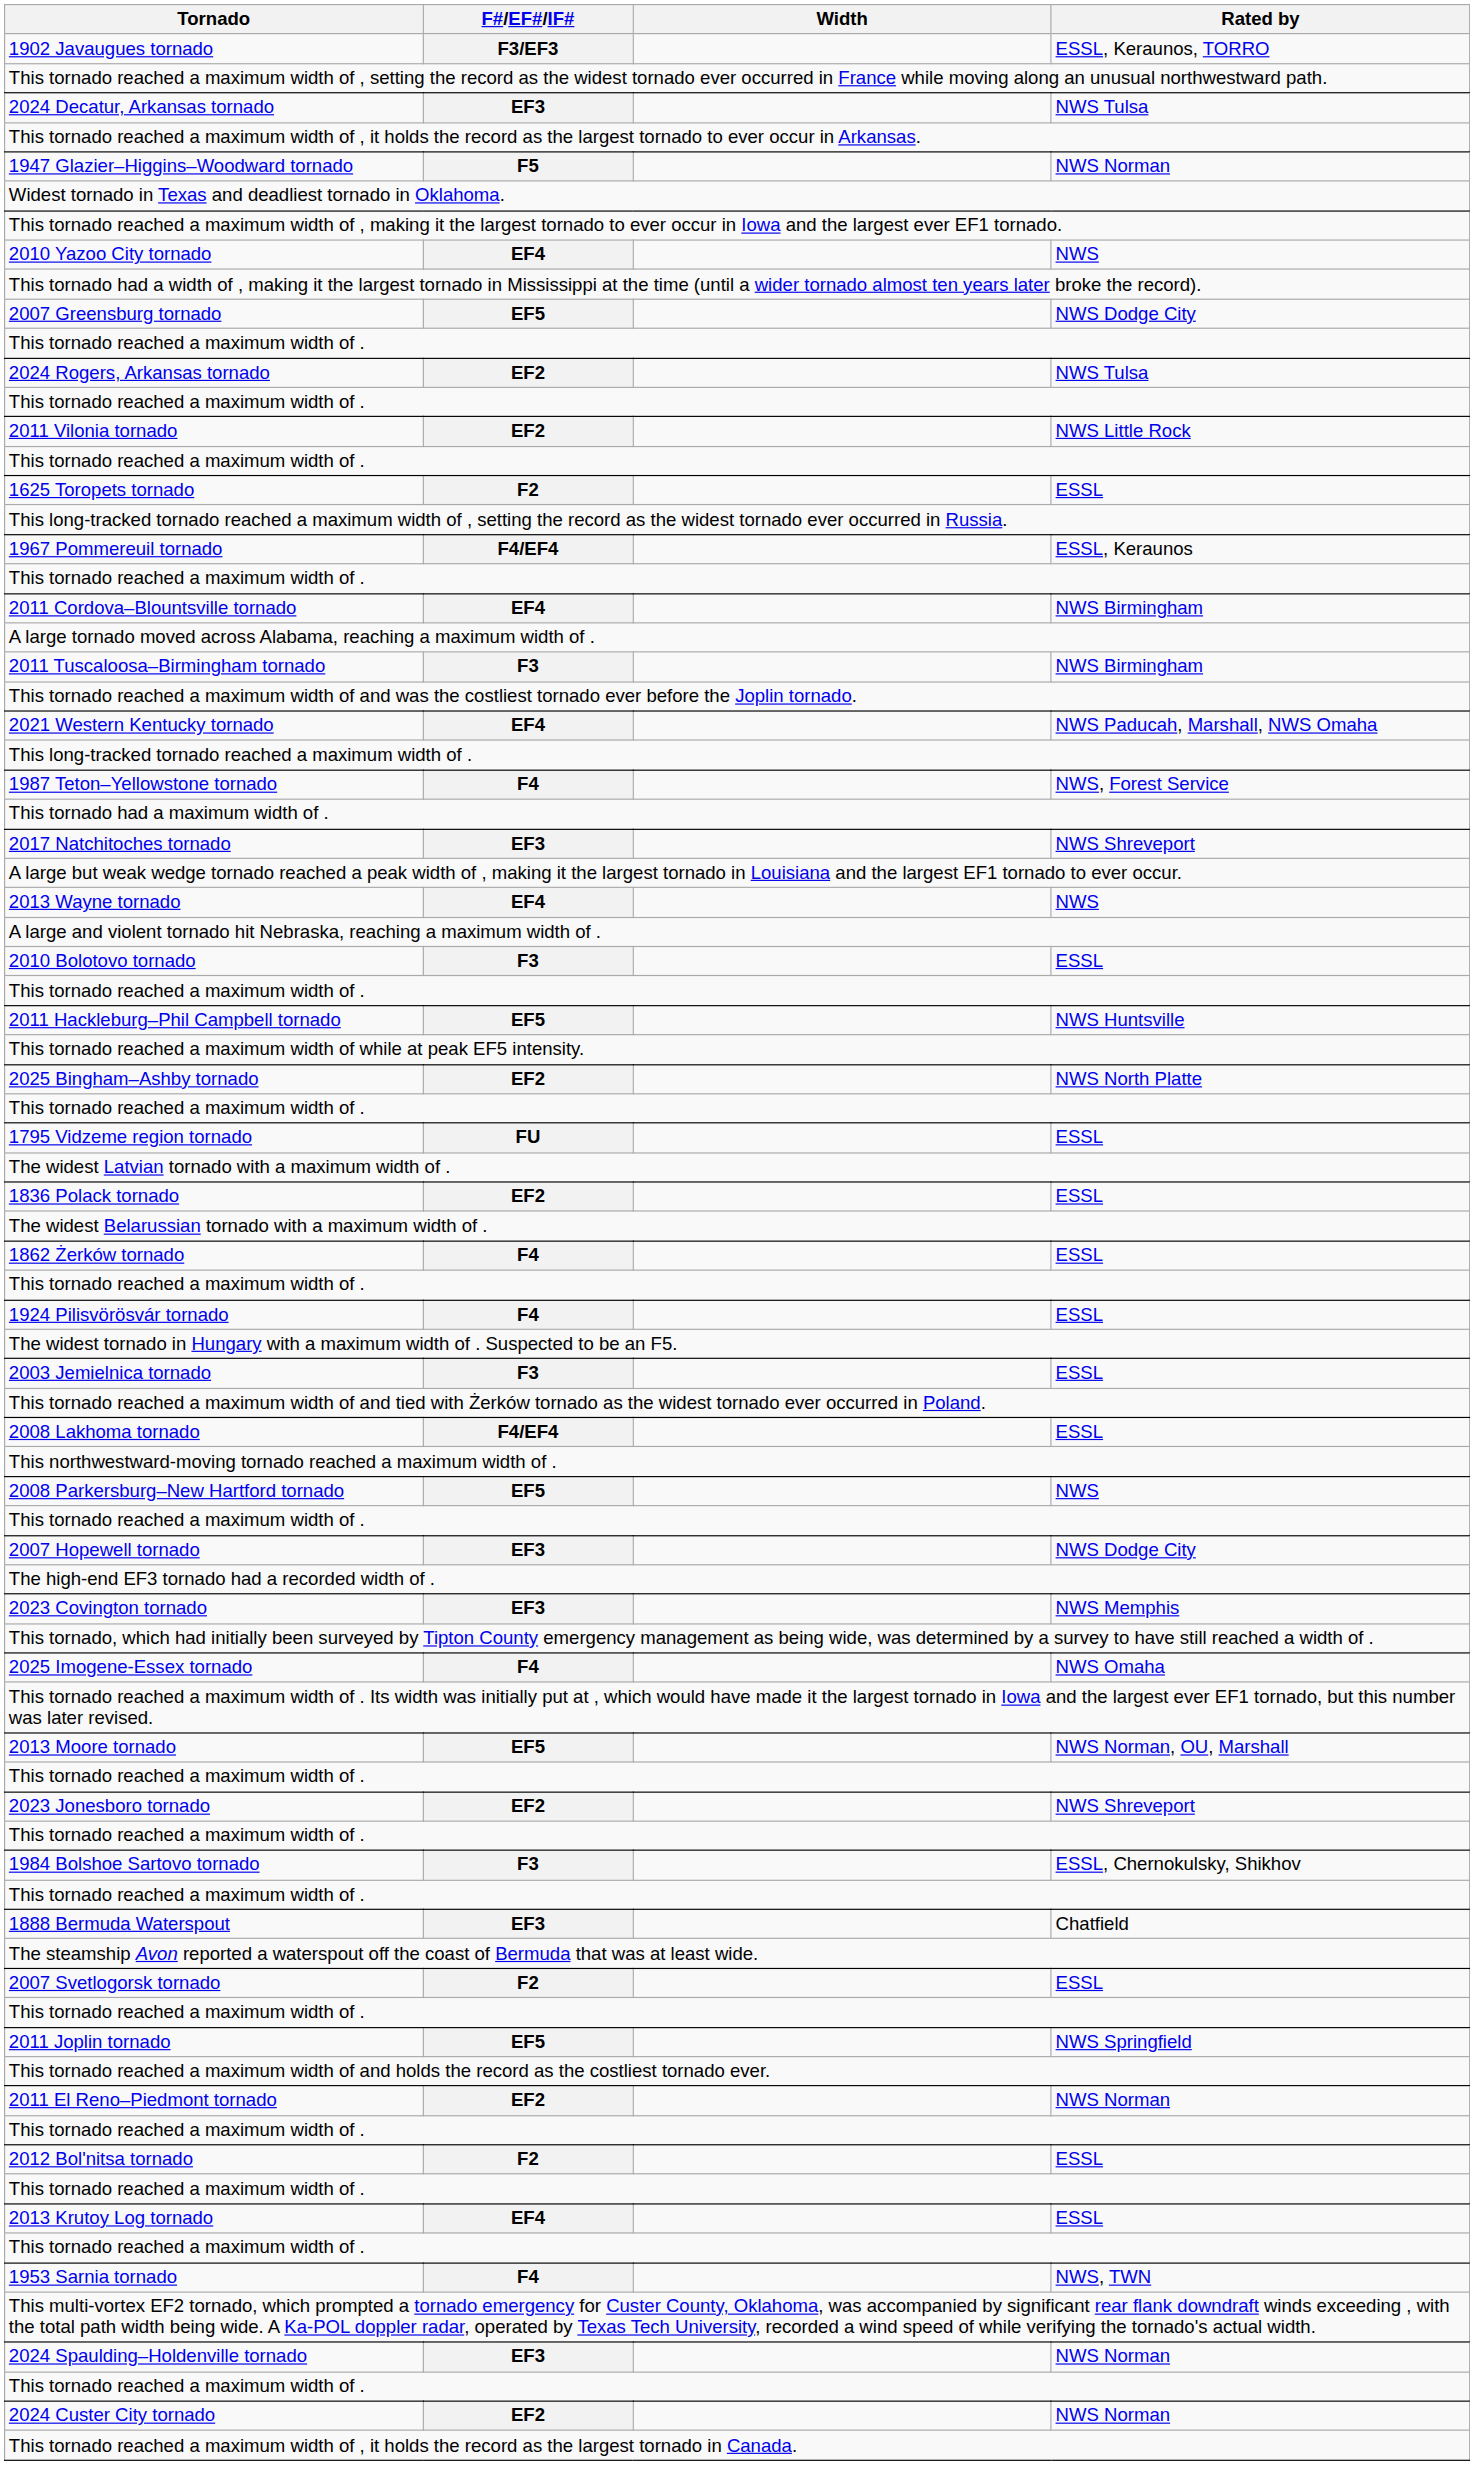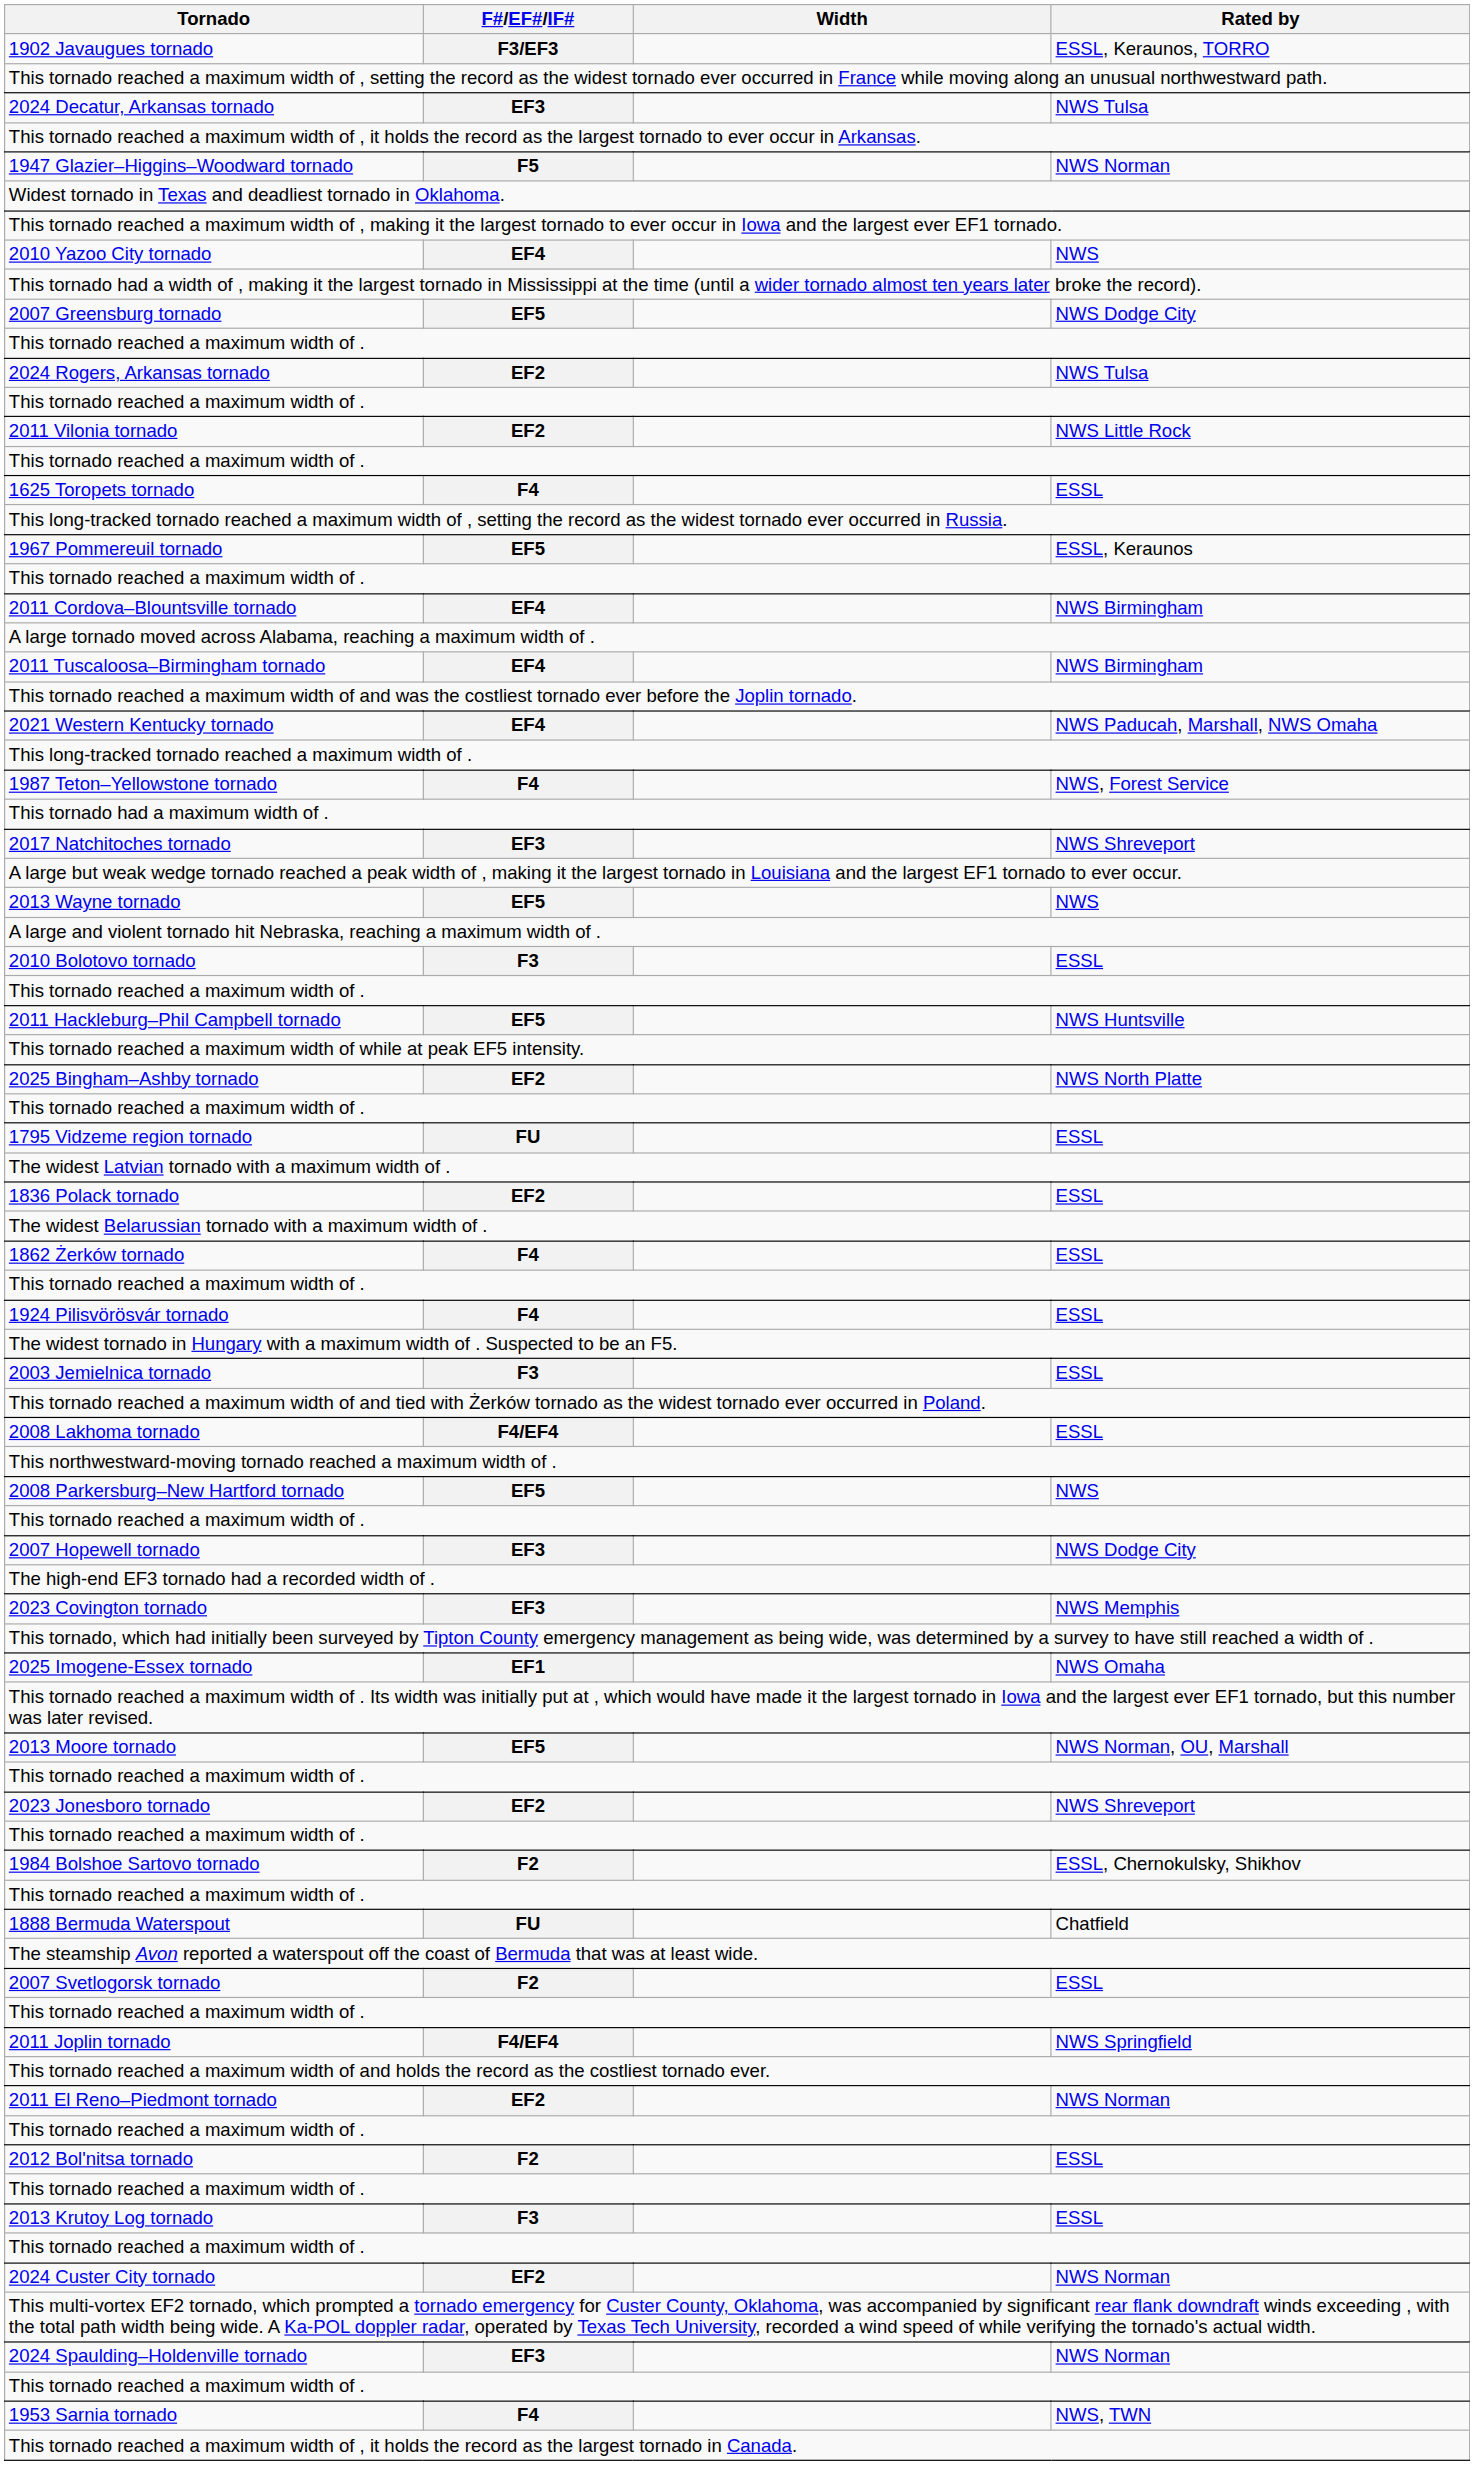(528, 490) F2 -> (528, 490) F4
(528, 549) F4/EF4 -> (528, 549) EF5
(528, 666) F3 -> (528, 666) EF4
(528, 902) EF4 -> (528, 902) EF5
(528, 1667) F4 -> (528, 1667) EF1
(528, 1865) F3 -> (528, 1865) F2
(528, 1923) EF3 -> (528, 1923) FU
(528, 2041) EF5 -> (528, 2041) F4/EF4
(528, 2218) EF4 -> (528, 2218) F3
rows swapped: (112, 2415) <-> (93, 2277)
